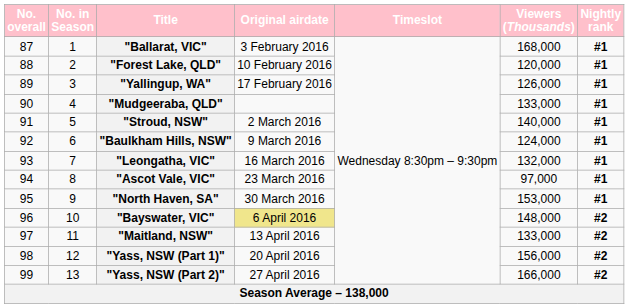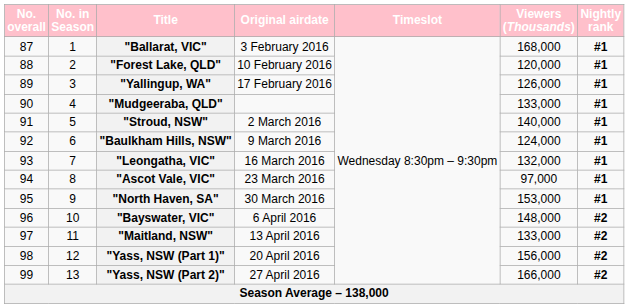(285, 217) khaki background -> (285, 217) no background
